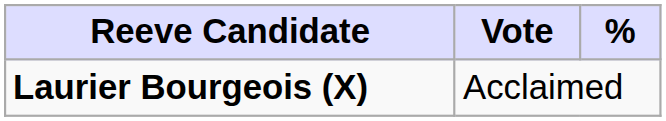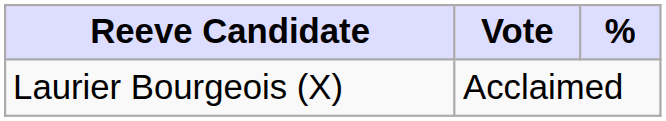(191, 87) bold -> (178, 87) normal
